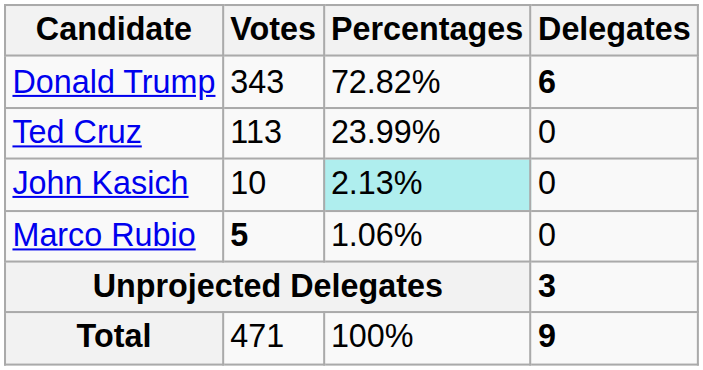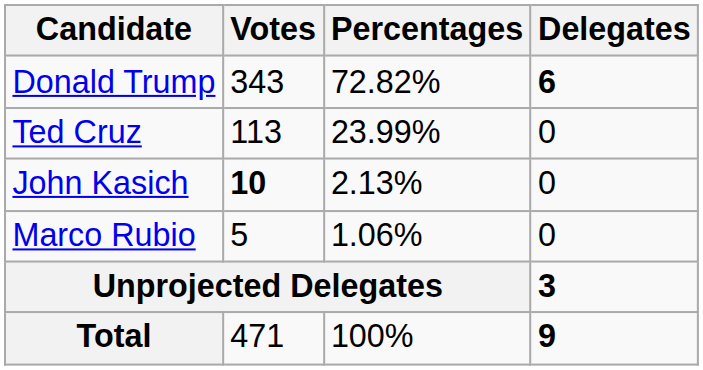(248, 183) normal -> (248, 183) bold
(377, 183) paleturquoise background -> (377, 183) no background
(239, 235) bold -> (239, 235) normal
